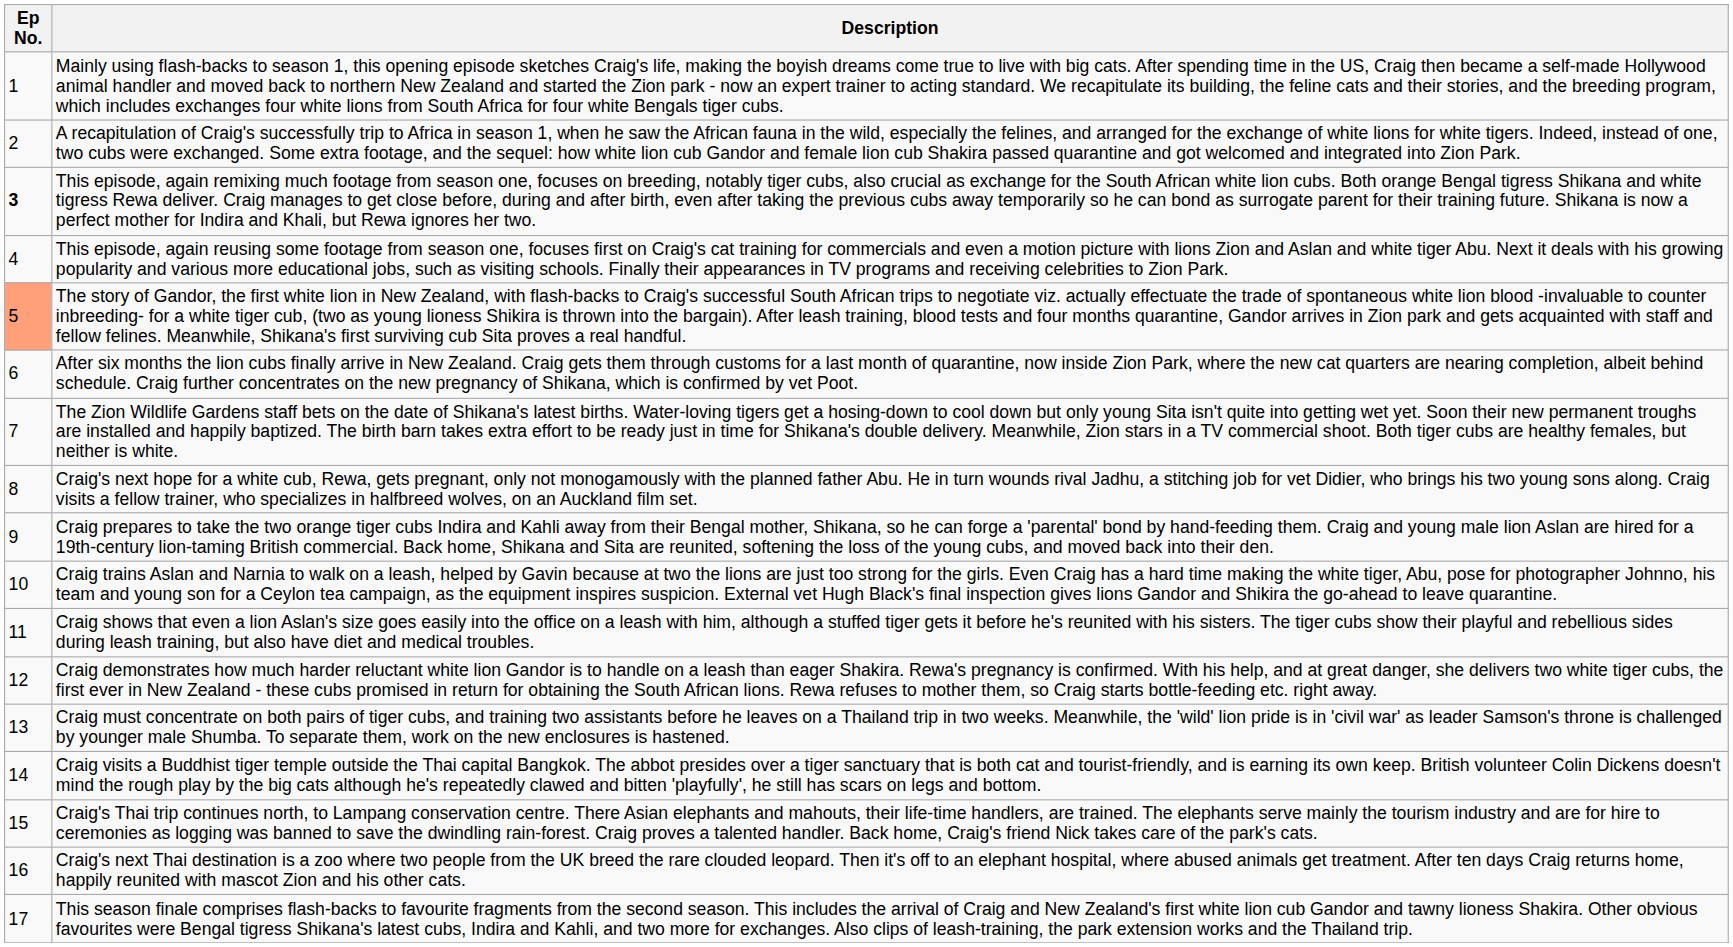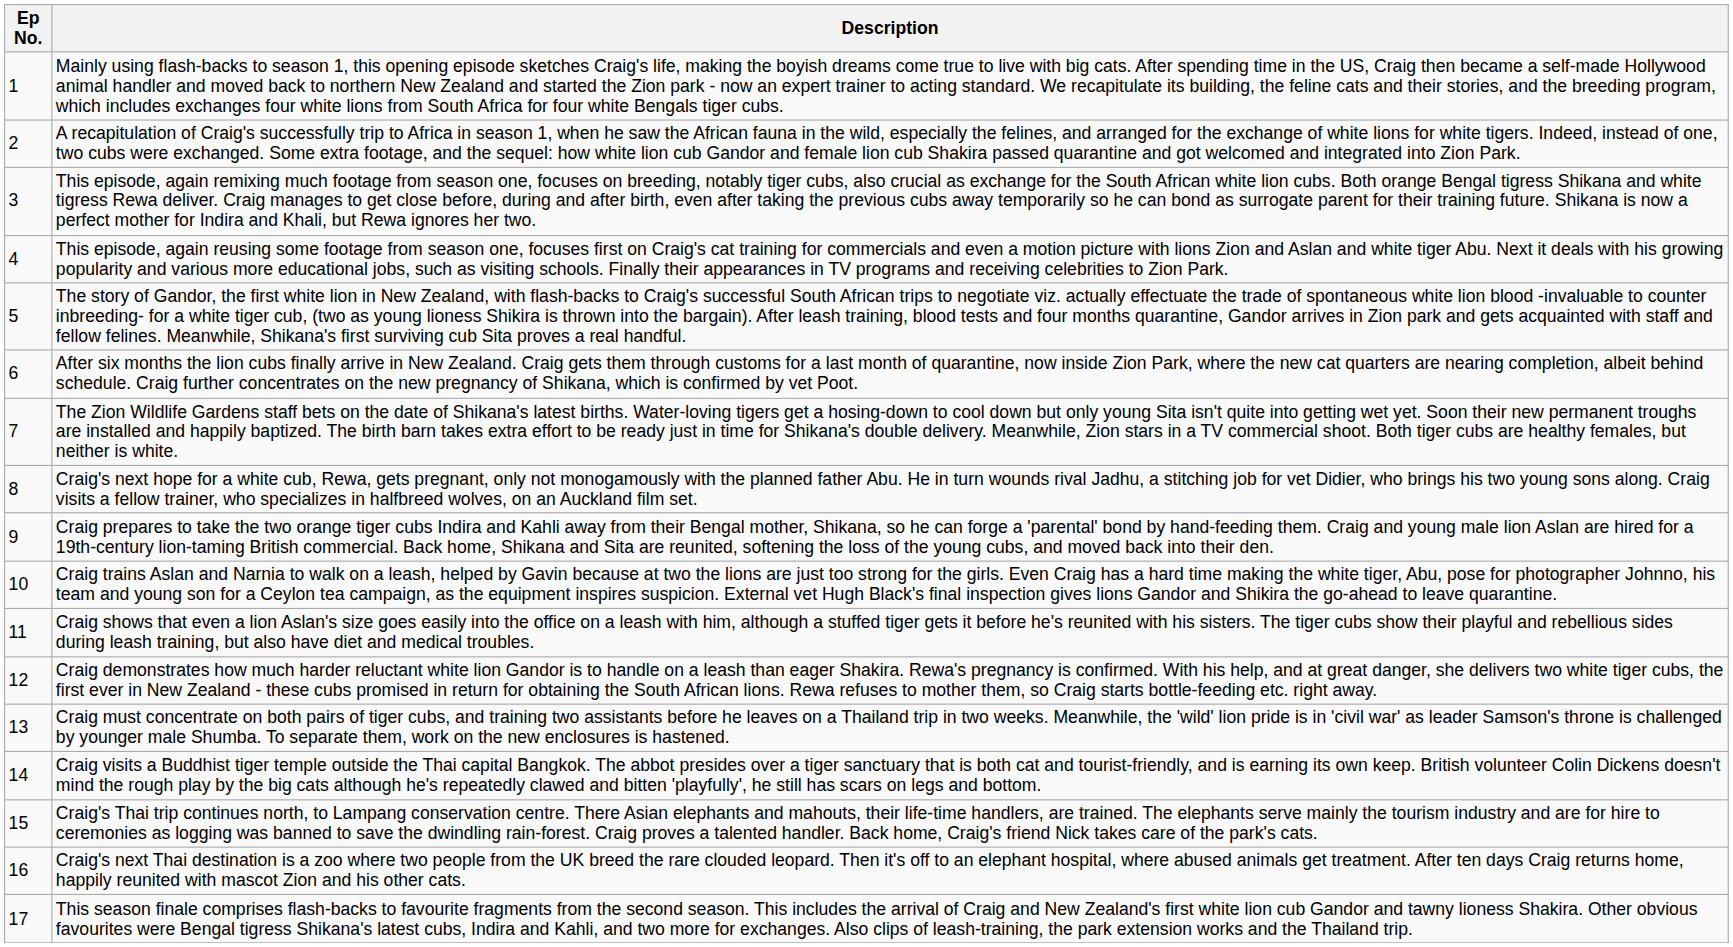(14, 201) bold -> (14, 201) normal
(14, 316) lightsalmon background -> (14, 316) no background
